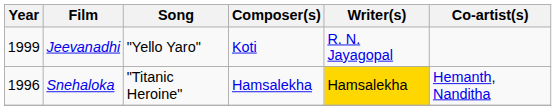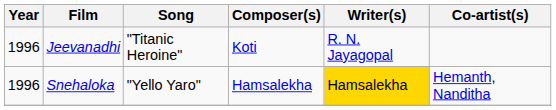(24, 46) 1999 -> (24, 46) 1996
(164, 46) "Yello Yaro" -> (155, 46) "Titanic Heroine"
(155, 85) "Titanic Heroine" -> (164, 85) "Yello Yaro"
